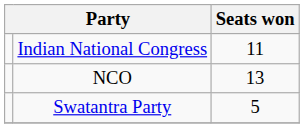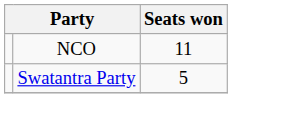- row: (112, 48)
(255, 78) 13 -> (183, 48) 11
